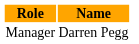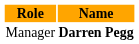(94, 32) normal -> (96, 32) bold
